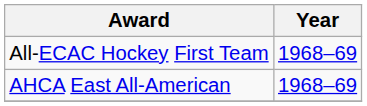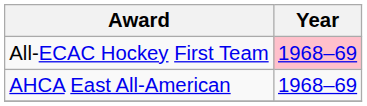(318, 52) no background -> (318, 52) pink background
